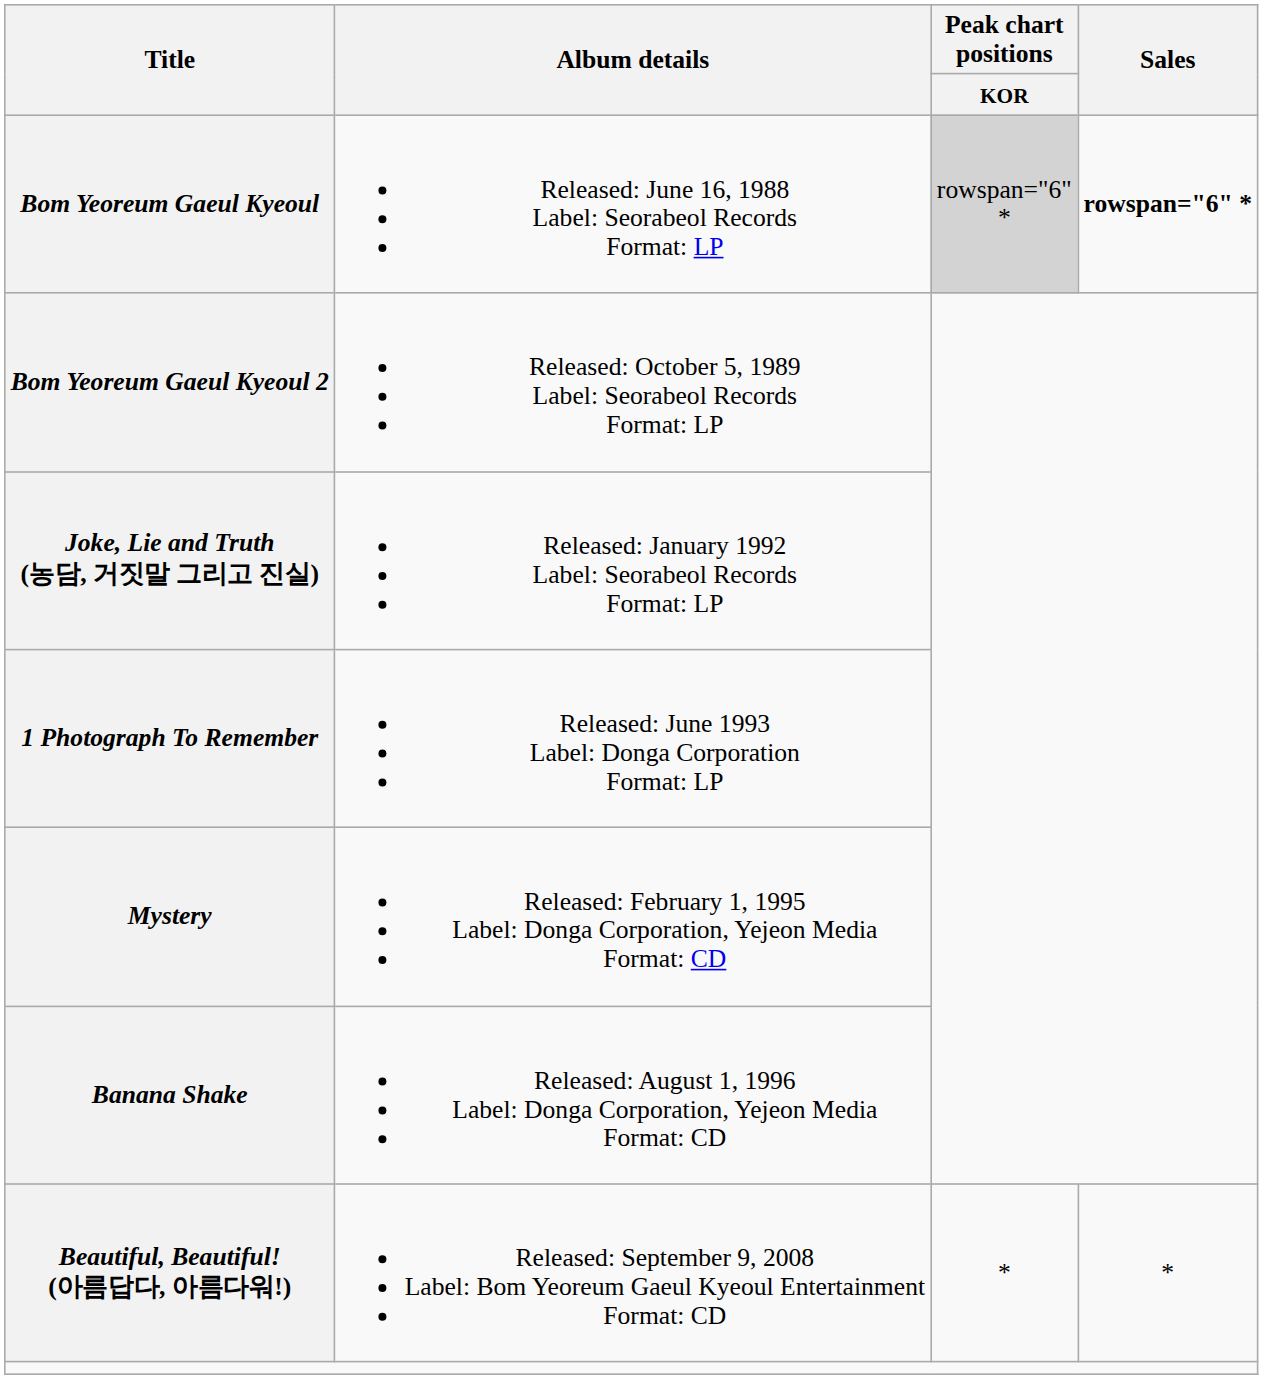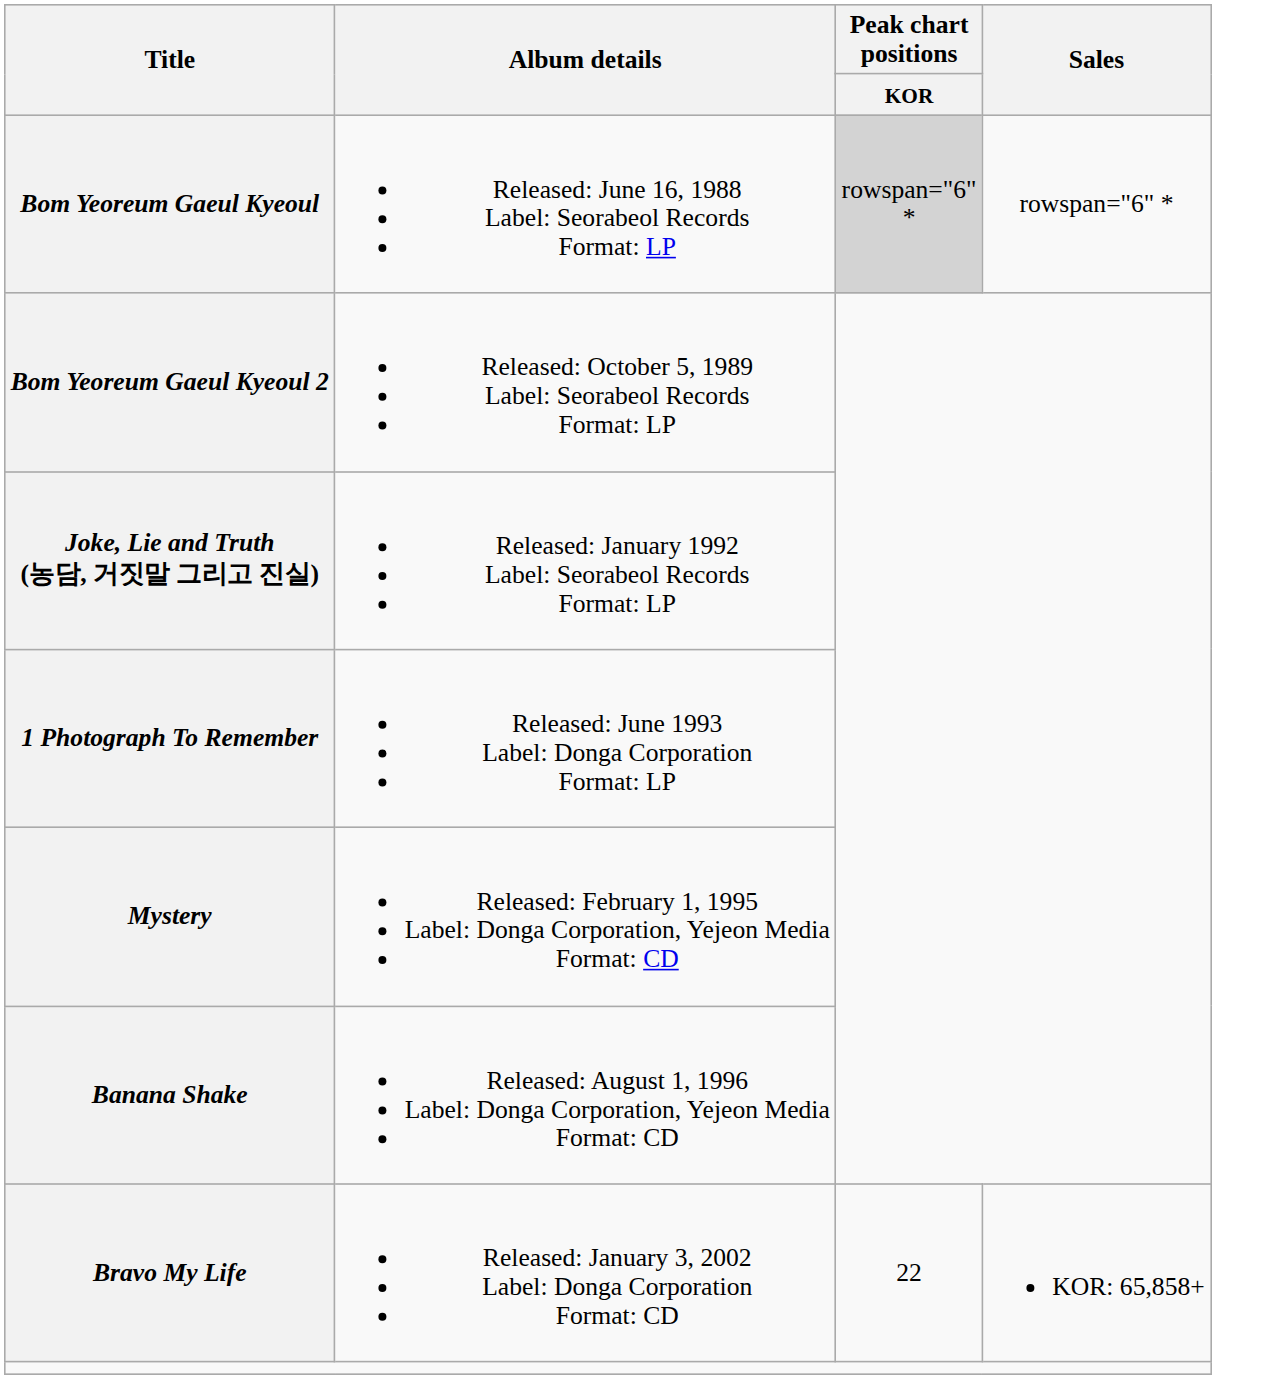(1168, 203) bold -> (1096, 203) normal
+ row: (170, 1272)
- row: (170, 1271)
